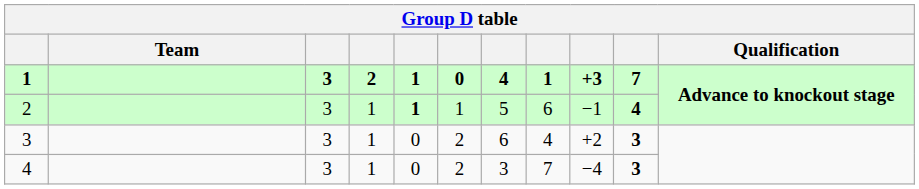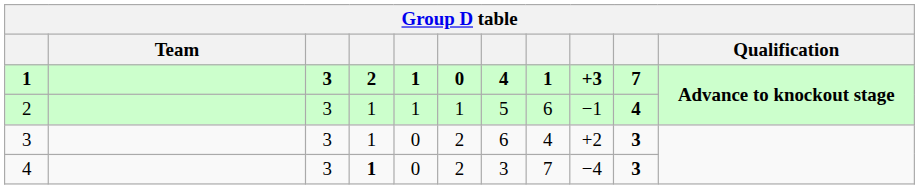(415, 109) bold -> (415, 109) normal
(371, 169) normal -> (371, 169) bold
